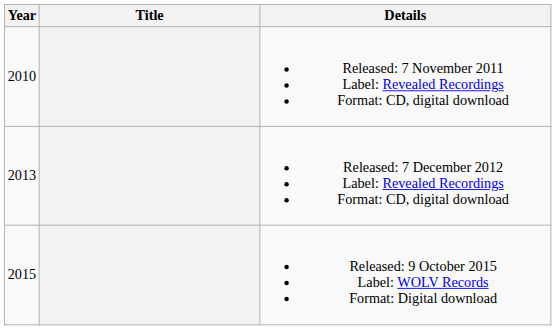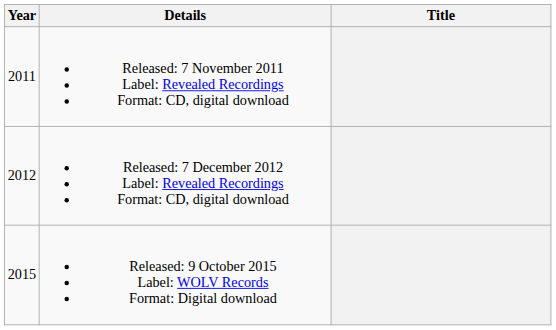columns swapped: (150, 15) <-> (405, 15)
(22, 76) 2010 -> (22, 76) 2011
(22, 175) 2013 -> (22, 175) 2012
